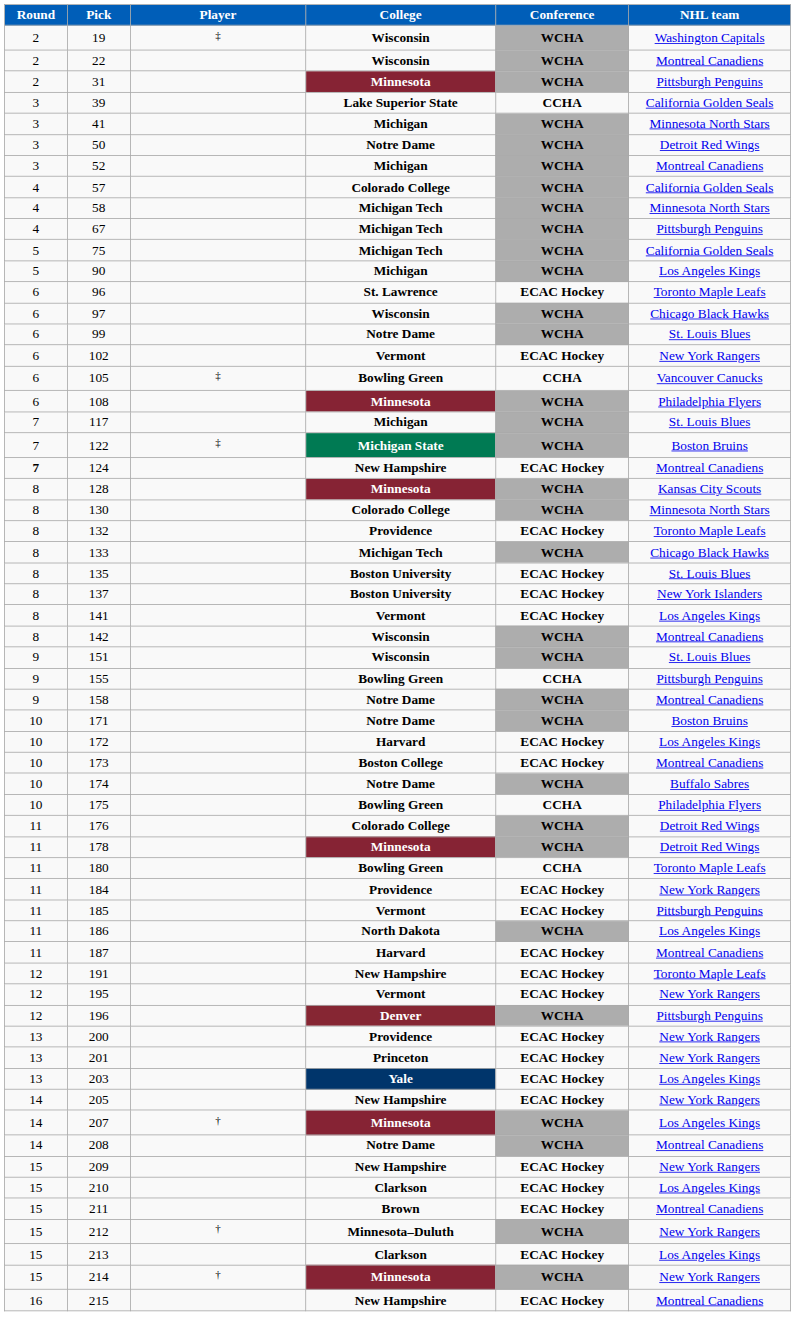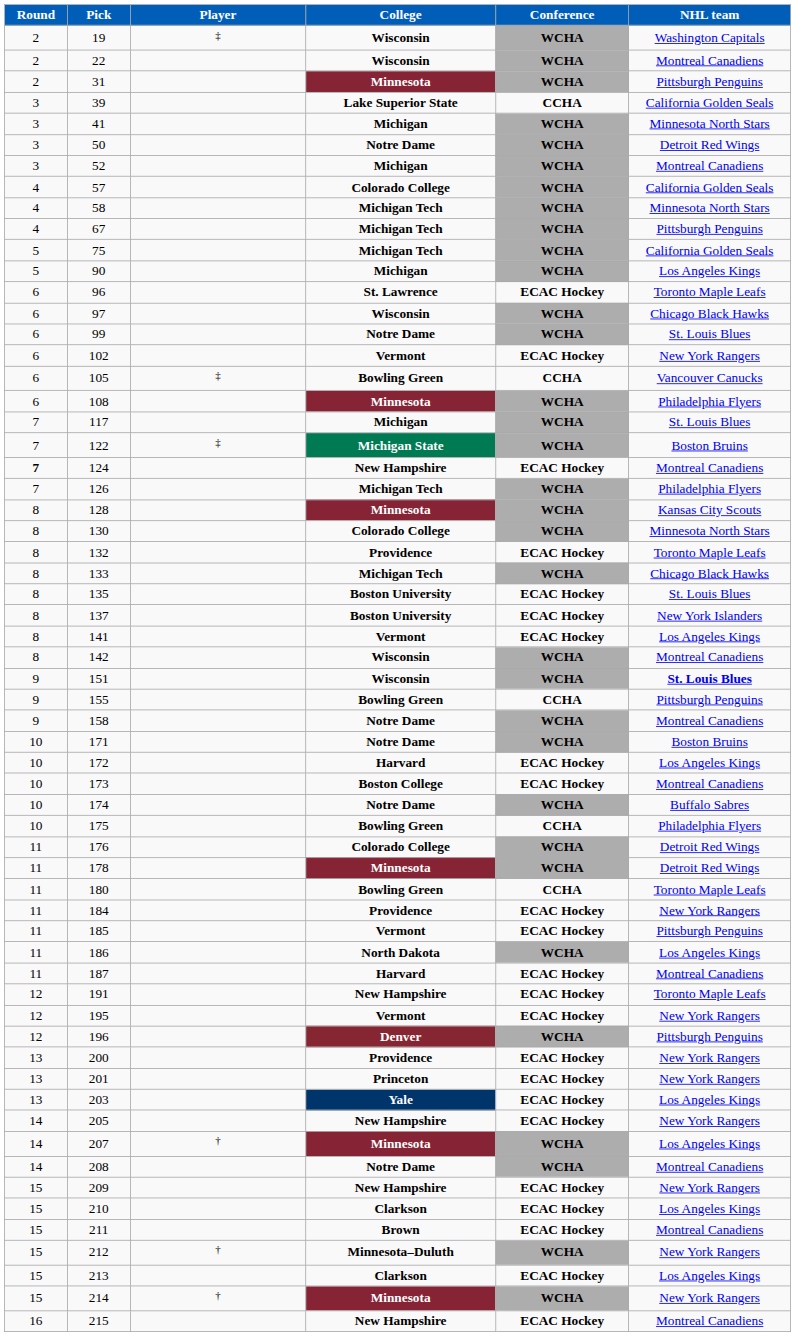+ row: (99, 489)
(710, 657) normal -> (710, 678) bold
